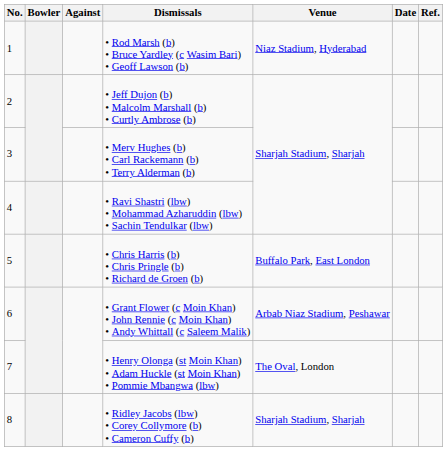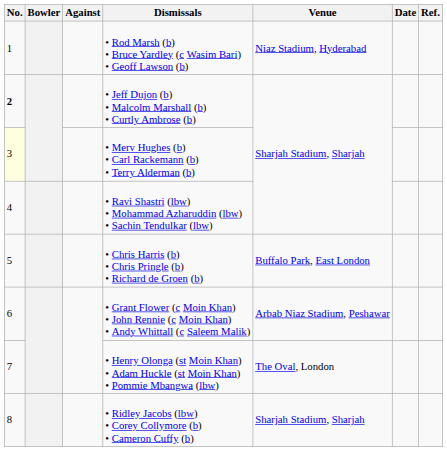(9, 101) normal -> (9, 101) bold
(9, 154) no background -> (9, 154) lightyellow background
